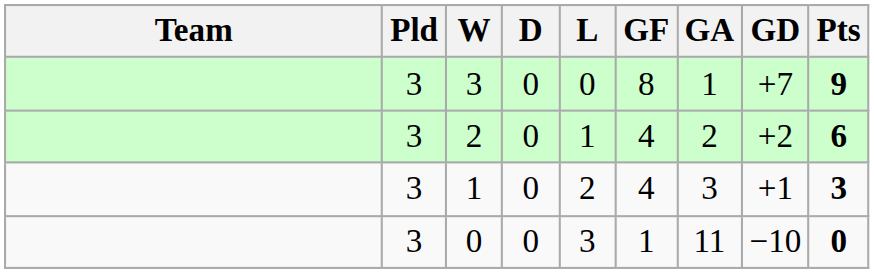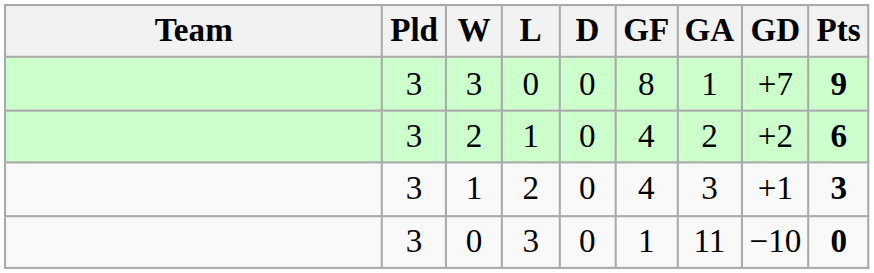columns swapped: (531, 30) <-> (587, 30)
